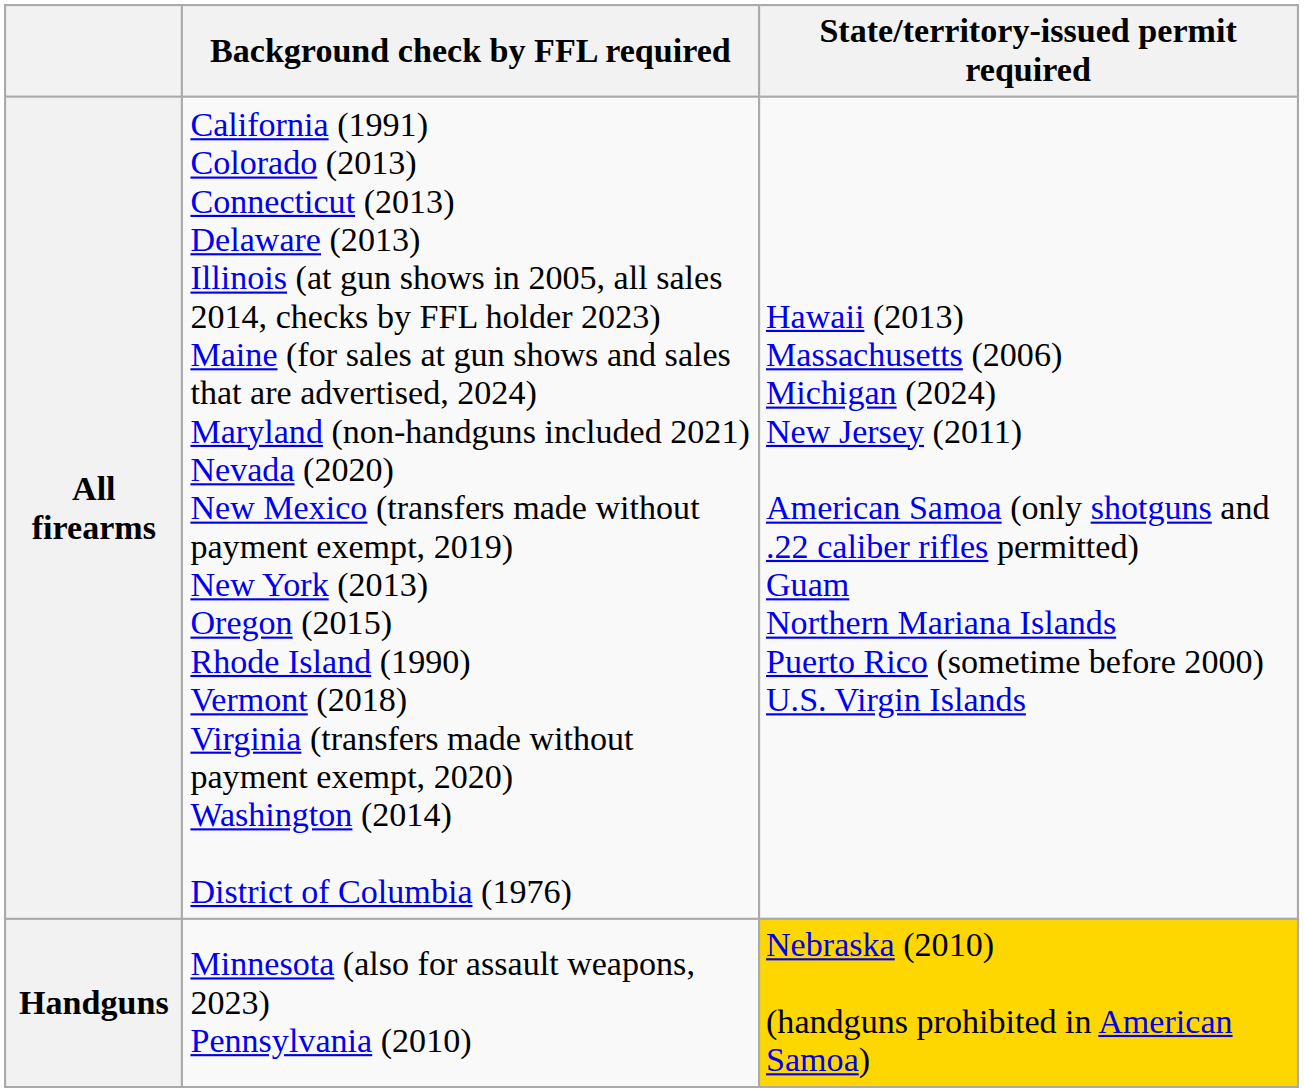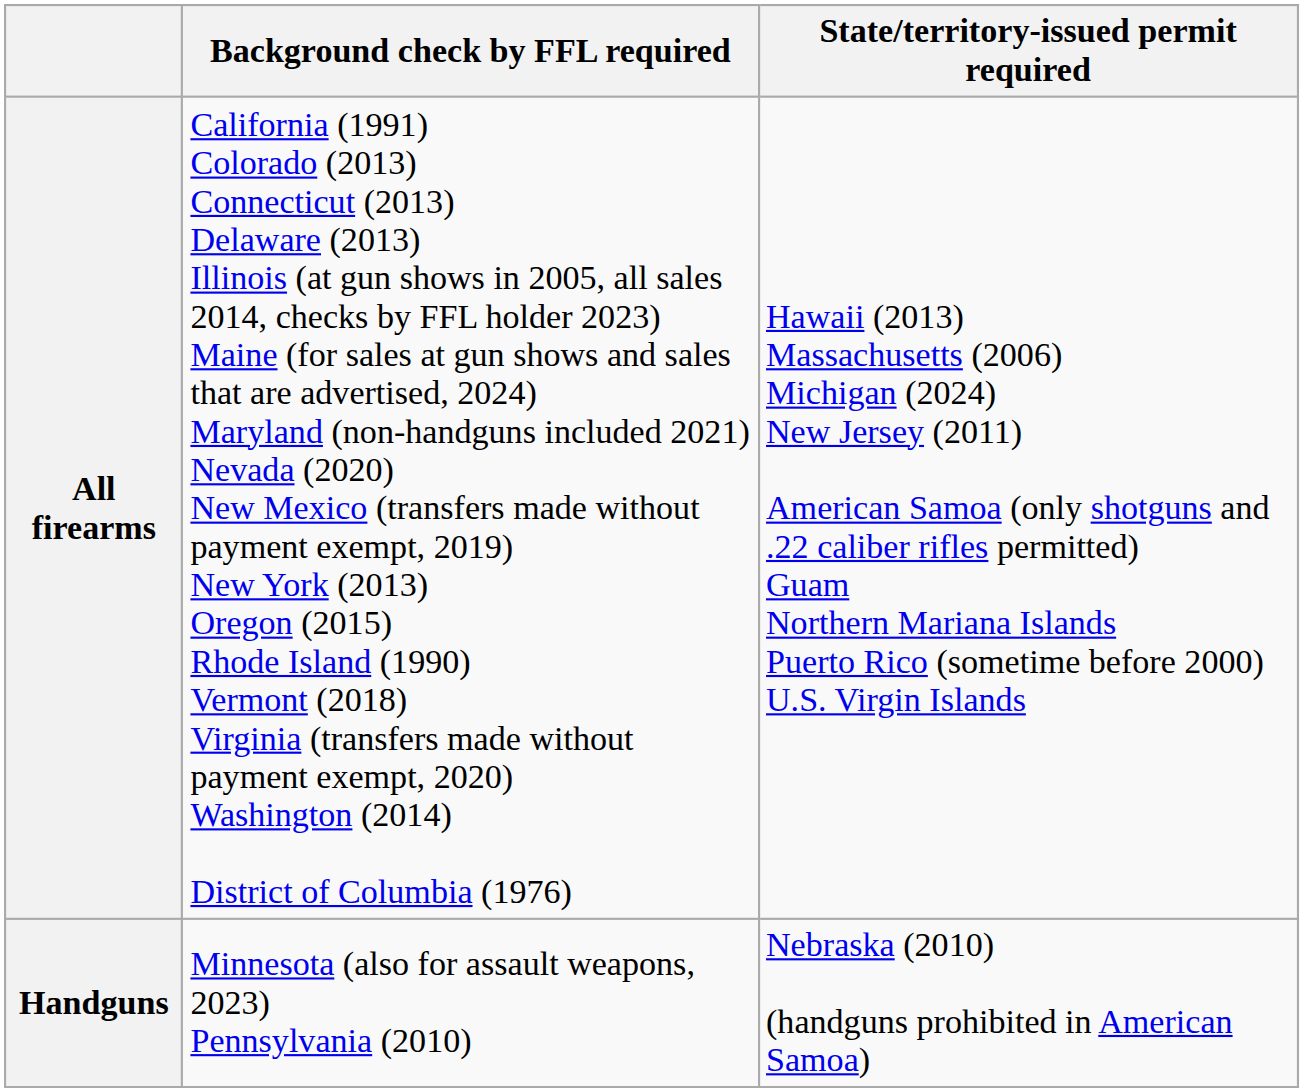(999, 1002) gold background -> (999, 1002) no background
